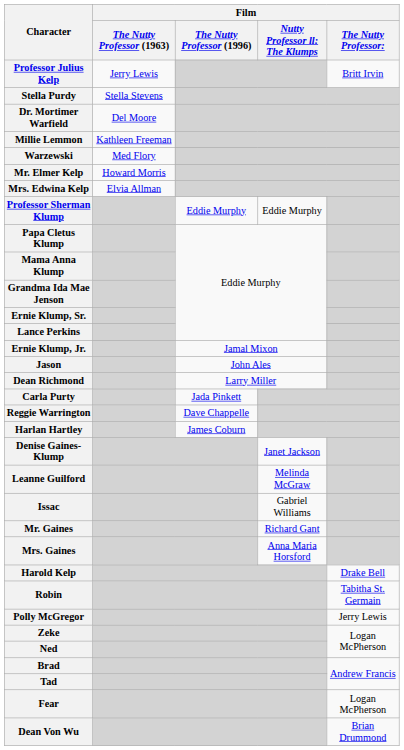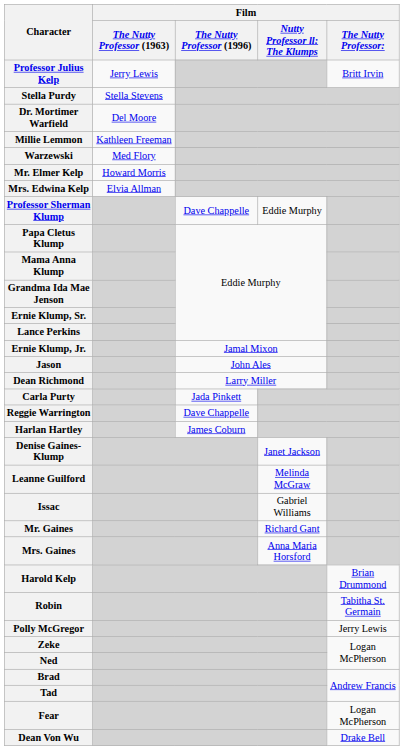(216, 210) Eddie Murphy -> (216, 210) Dave Chappelle
(363, 573) Drake Bell -> (363, 578) Brian Drummond
(363, 731) Brian Drummond -> (363, 737) Drake Bell
